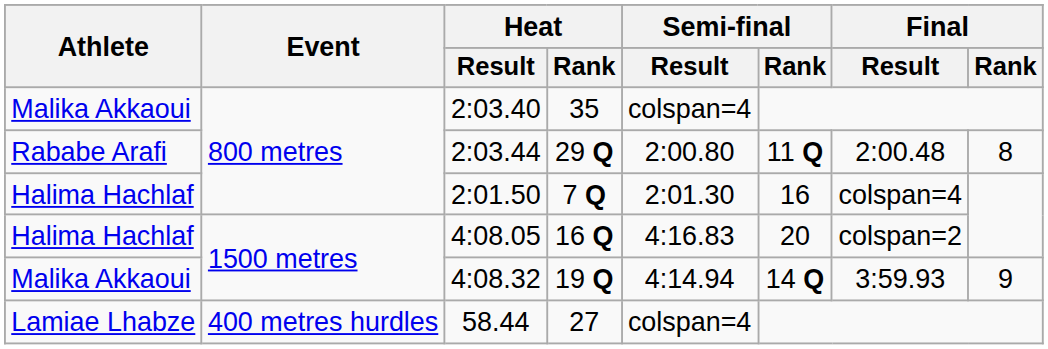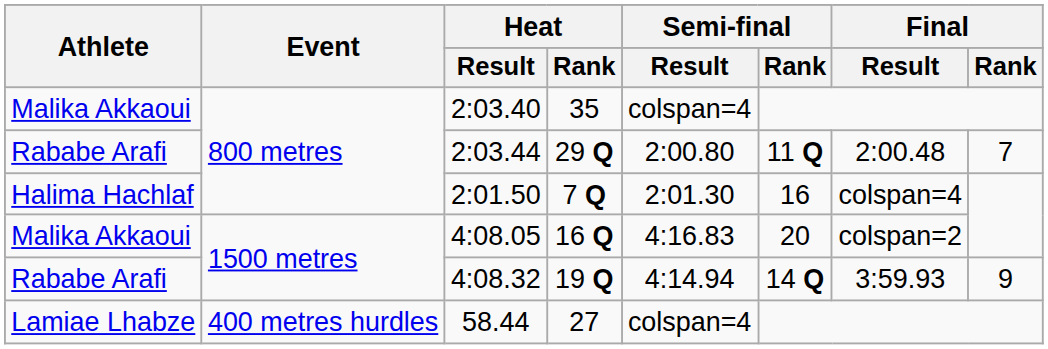(1006, 152) 8 -> (1006, 152) 7
(102, 237) Halima Hachlaf -> (101, 237) Malika Akkaoui
(101, 279) Malika Akkaoui -> (89, 279) Rababe Arafi
